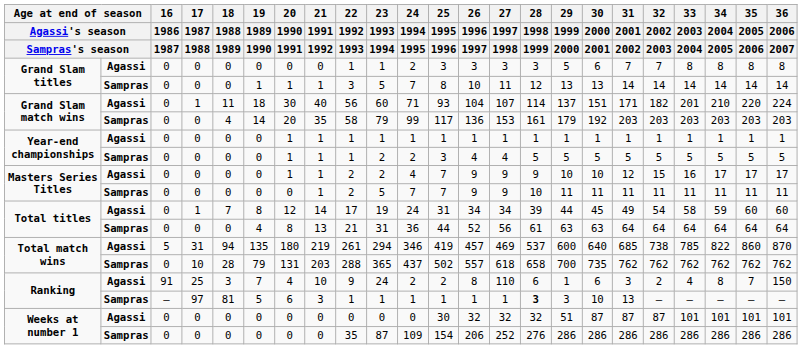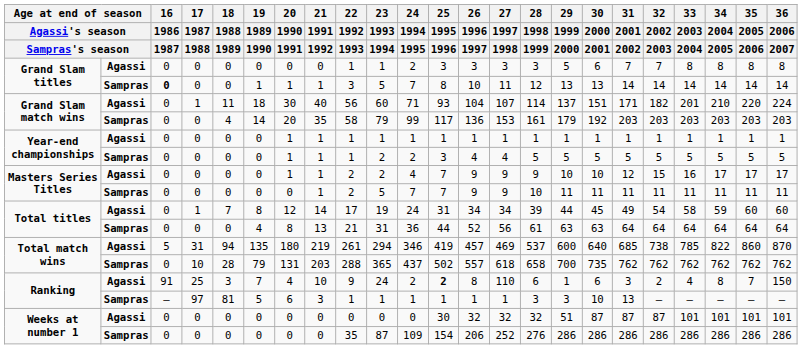(167, 85) normal -> (167, 85) bold
(443, 281) normal -> (443, 281) bold
(536, 299) bold -> (536, 299) normal
